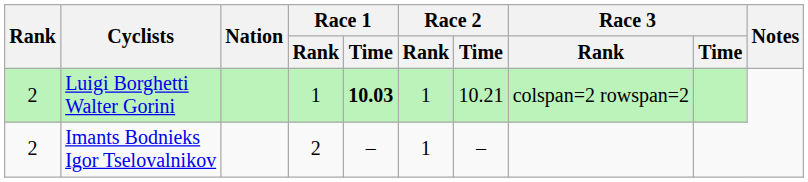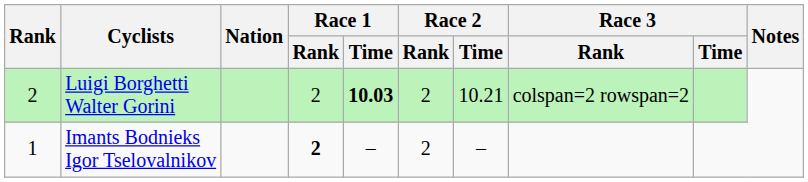(316, 95) 1 -> (316, 95) 2
(426, 95) 1 -> (426, 95) 2
(33, 149) 2 -> (33, 149) 1
(316, 149) normal -> (316, 149) bold
(426, 149) 1 -> (426, 149) 2
